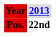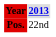(39, 25) bold -> (39, 25) normal
